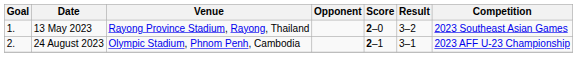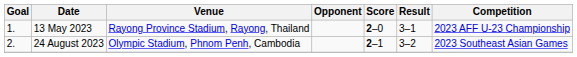(407, 28) 3–2 -> (407, 28) 3–1
(501, 28) 2023 Southeast Asian Games -> (502, 28) 2023 AFF U-23 Championship
(407, 44) 3–1 -> (407, 44) 3–2
(502, 44) 2023 AFF U-23 Championship -> (501, 44) 2023 Southeast Asian Games
